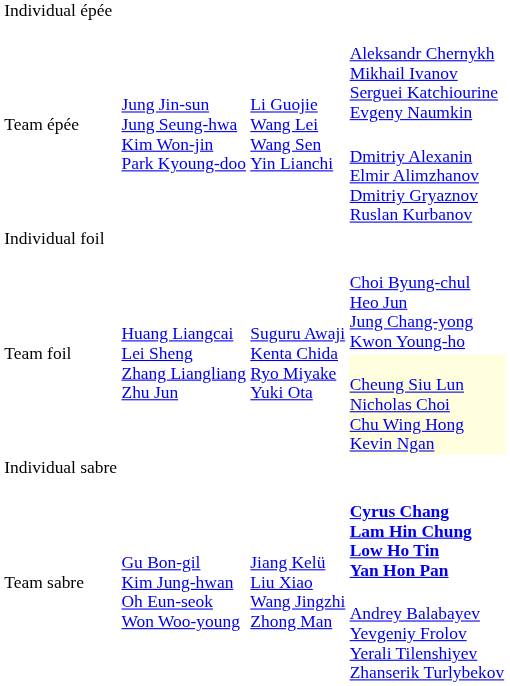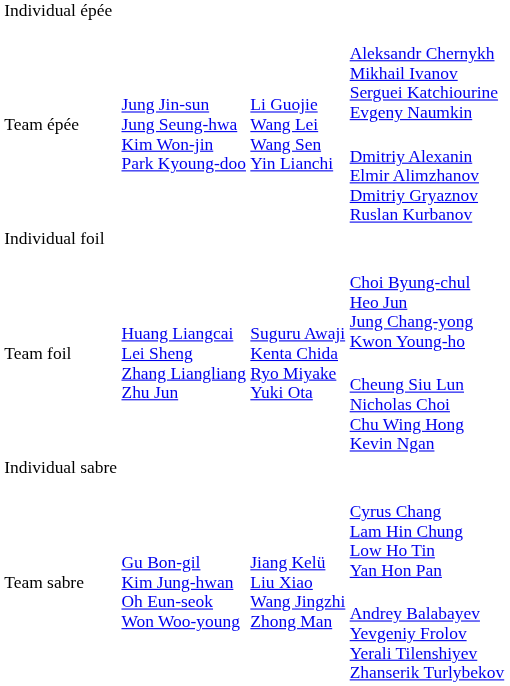(407, 414) lightyellow background -> (407, 414) no background
(411, 540) bold -> (406, 540) normal
